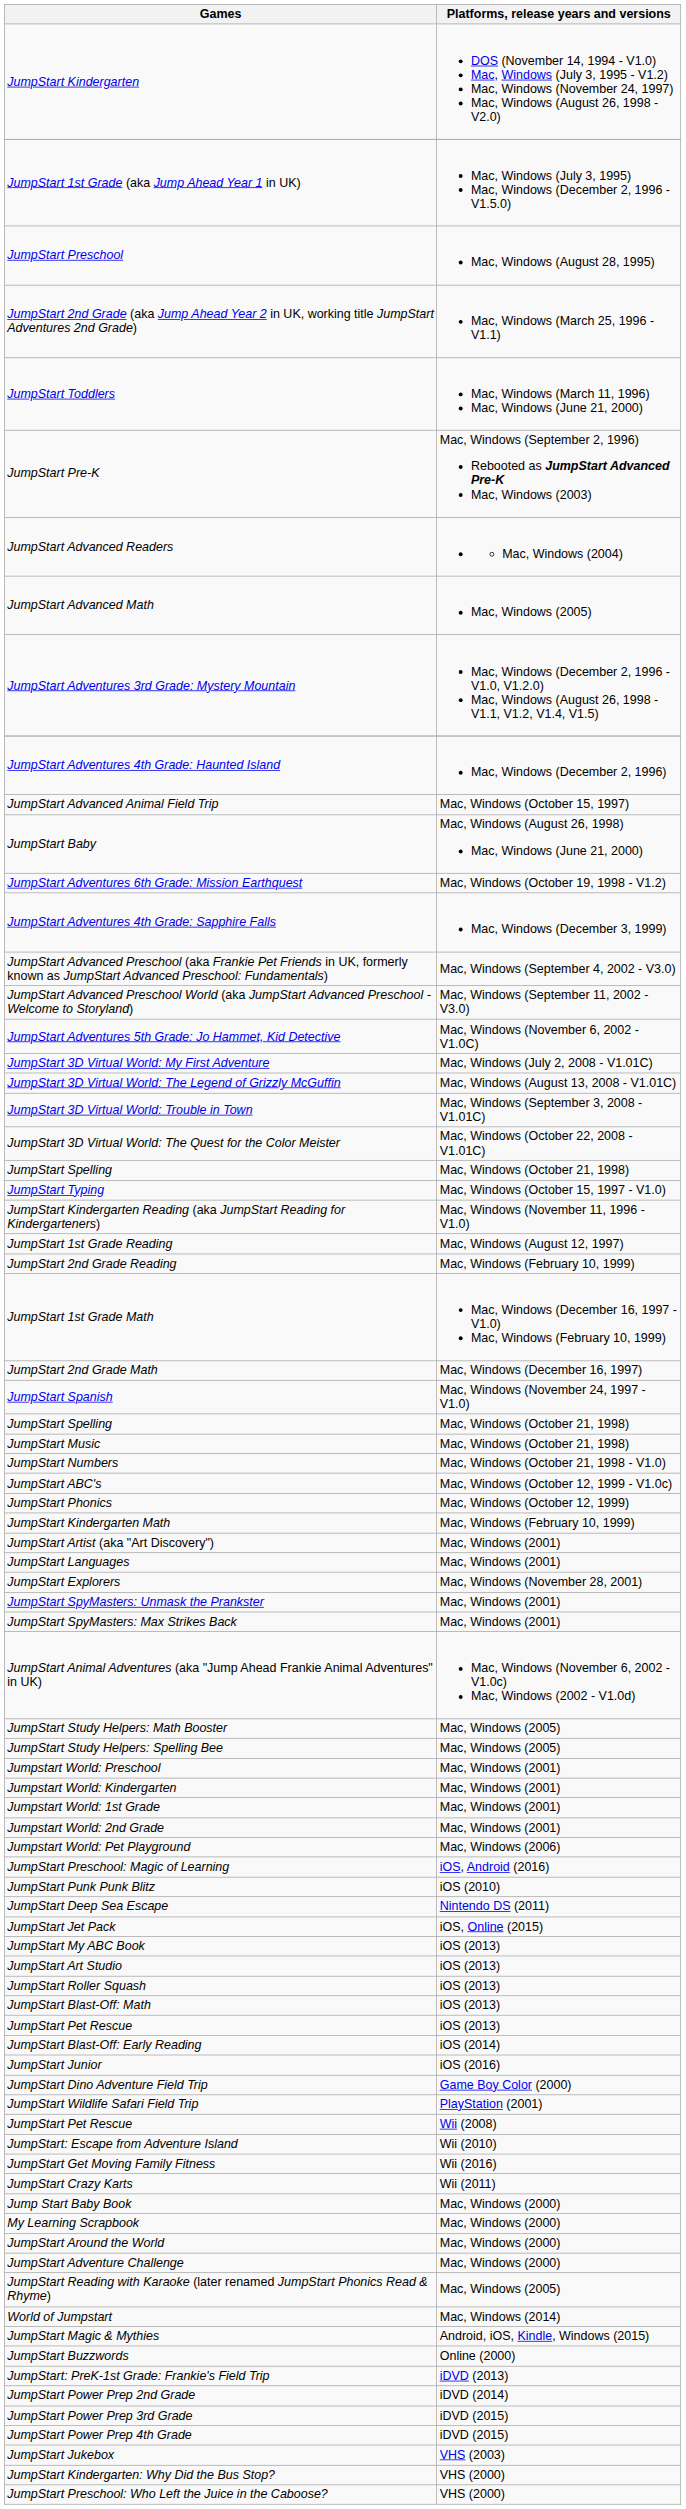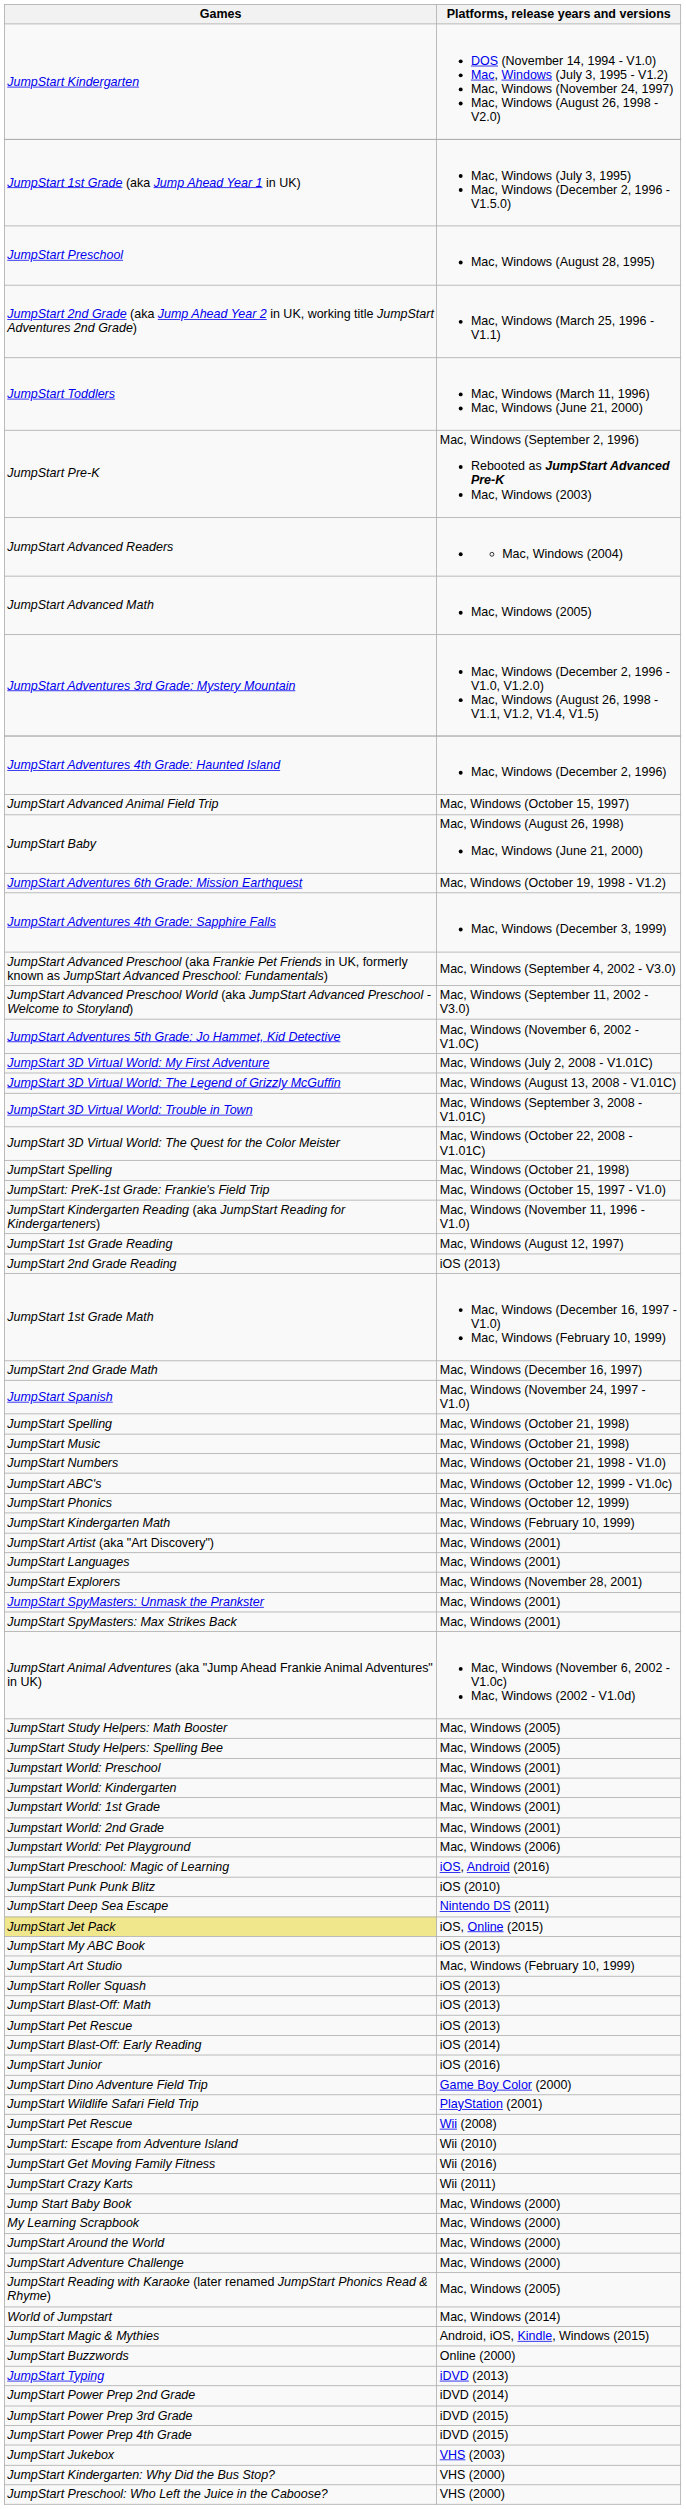(56, 1190) JumpStart Typing -> (138, 1190) JumpStart: PreK-1st Grade: Frankie's Field Trip
(537, 1263) Mac, Windows (February 10, 1999) -> (470, 1263) iOS (2013)
(61, 1926) no background -> (61, 1926) khaki background
(470, 1966) iOS (2013) -> (537, 1966) Mac, Windows (February 10, 1999)
(138, 2376) JumpStart: PreK-1st Grade: Frankie's Field Trip -> (56, 2376) JumpStart Typing
